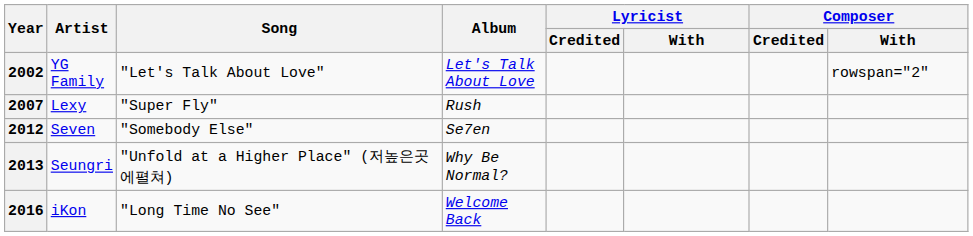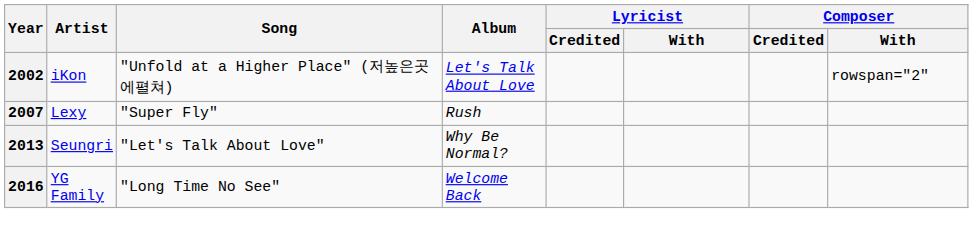(77, 74) YG Family -> (69, 77) iKon
(222, 74) "Let's Talk About Love" -> (274, 77) "Unfold at a Higher Place" (저높은곳에펼쳐)
- row: (26, 130)
(274, 167) "Unfold at a Higher Place" (저높은곳에펼쳐) -> (222, 146) "Let's Talk About Love"
(69, 211) iKon -> (77, 187) YG Family
